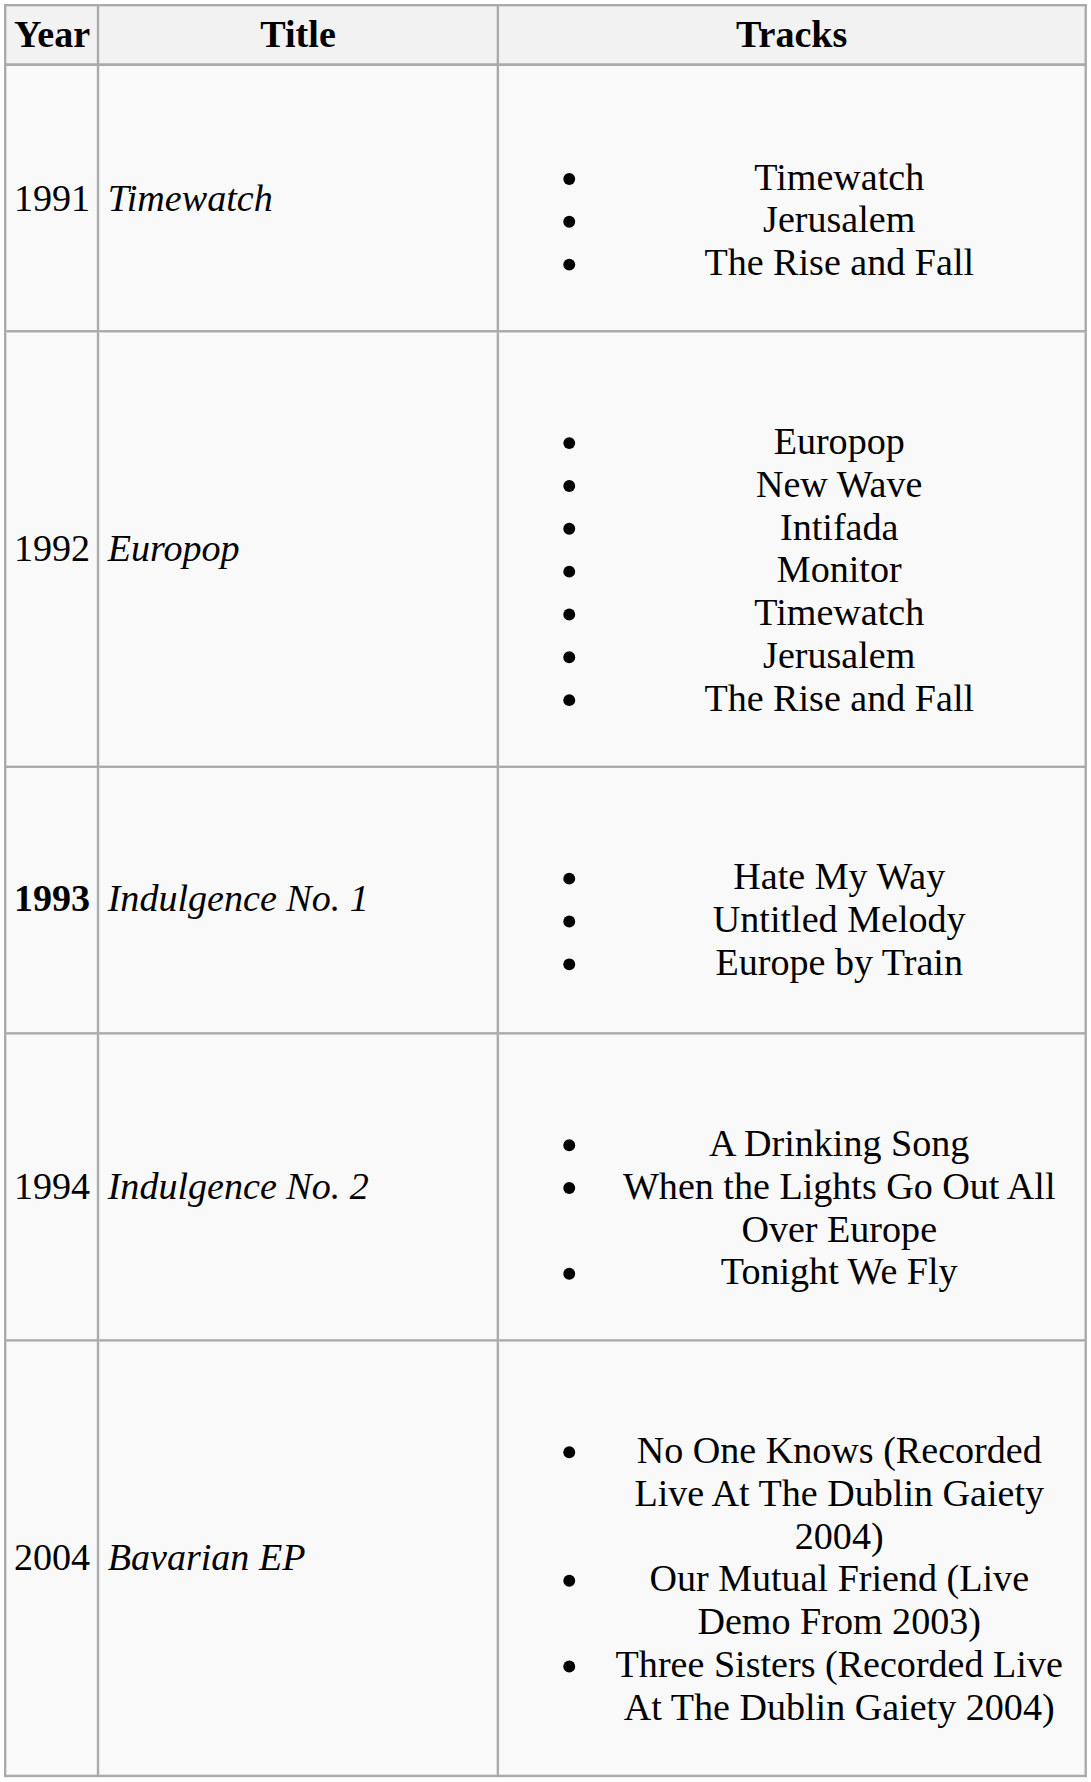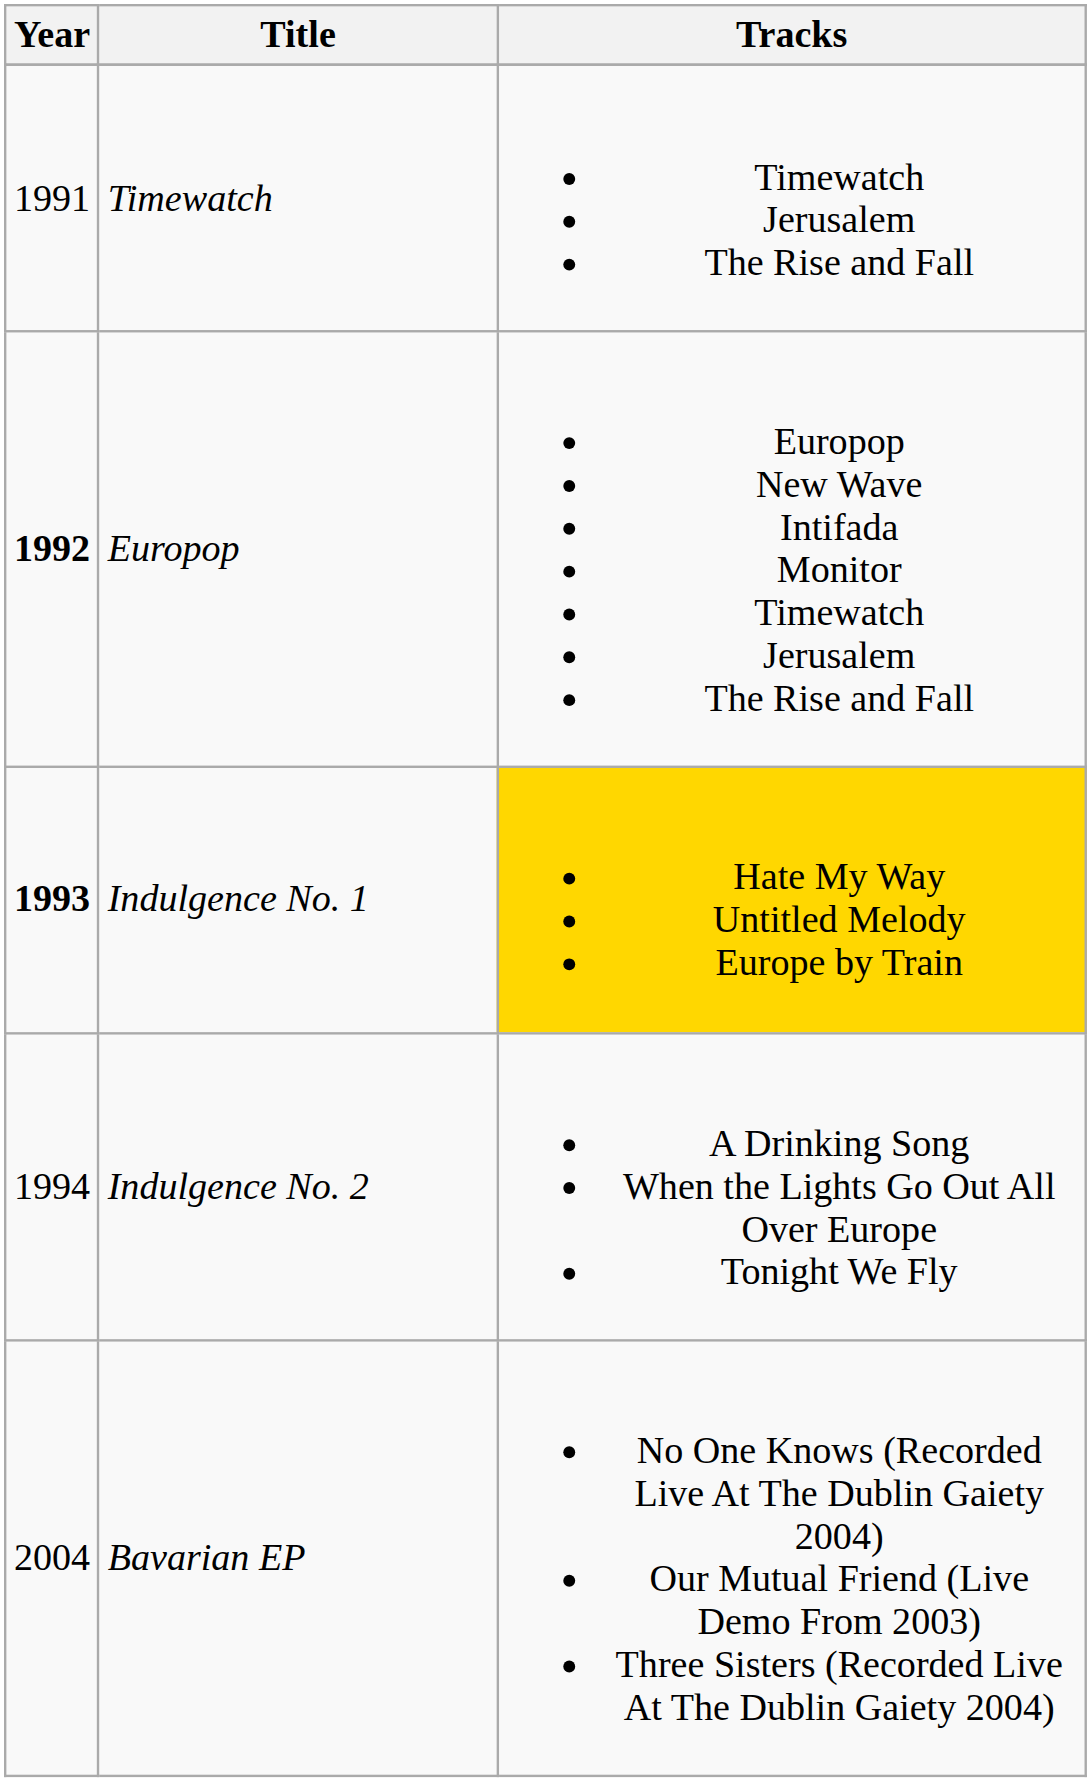(52, 548) normal -> (52, 548) bold
(792, 921) no background -> (792, 921) gold background
